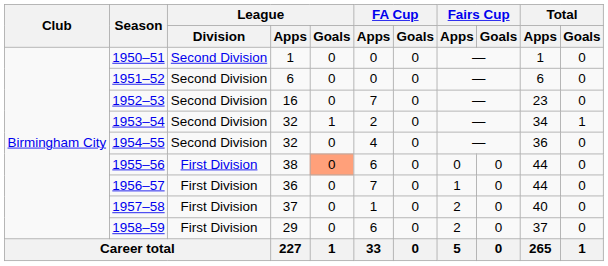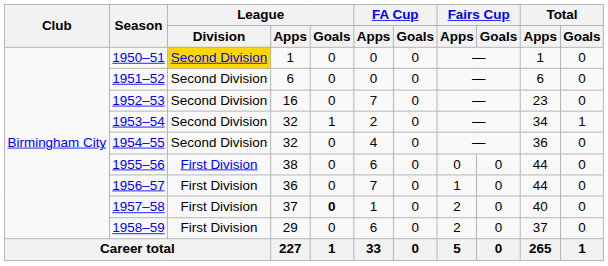(219, 57) no background -> (219, 57) gold background
(332, 164) lightsalmon background -> (332, 164) no background
(332, 206) normal -> (332, 206) bold
